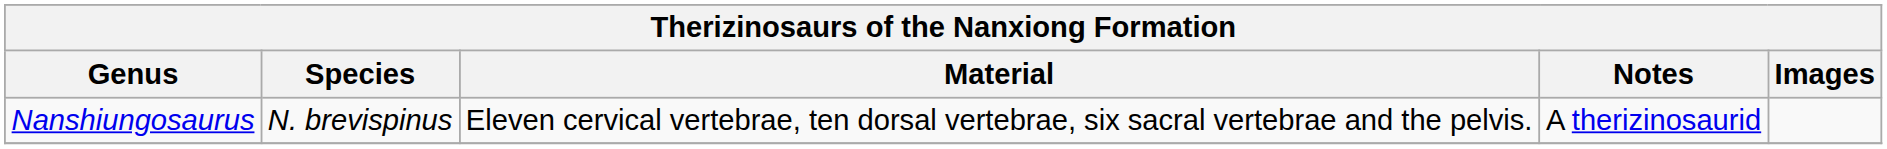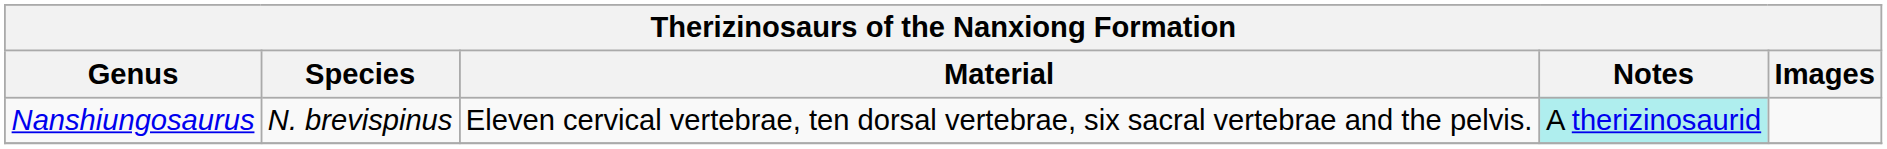(1654, 119) no background -> (1654, 119) paleturquoise background
